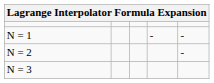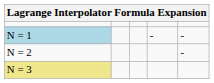(19, 35) no background -> (19, 35) lightblue background
(19, 69) no background -> (19, 69) khaki background
